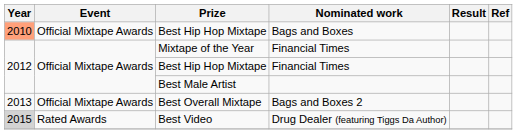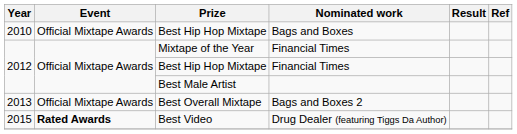(19, 31) lightsalmon background -> (19, 31) no background
(19, 119) lightgrey background -> (19, 119) no background
(72, 119) normal -> (74, 119) bold
